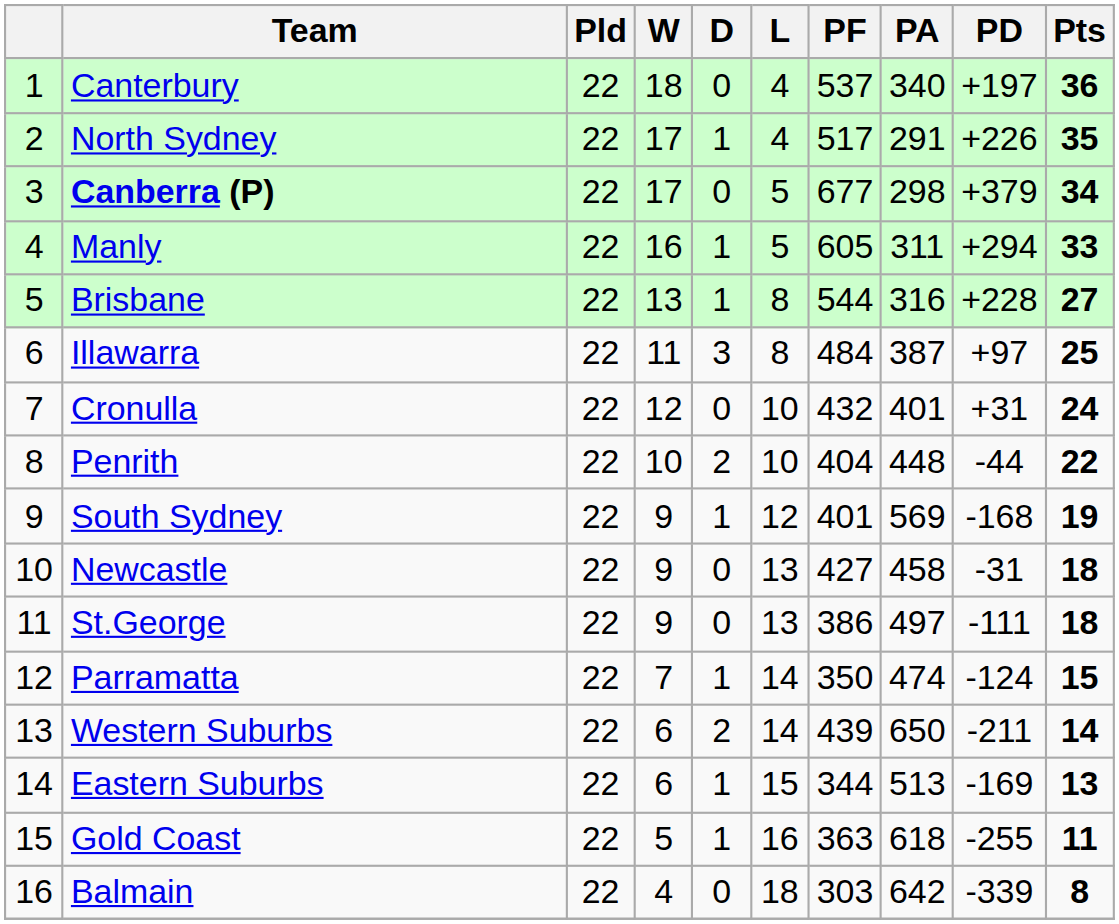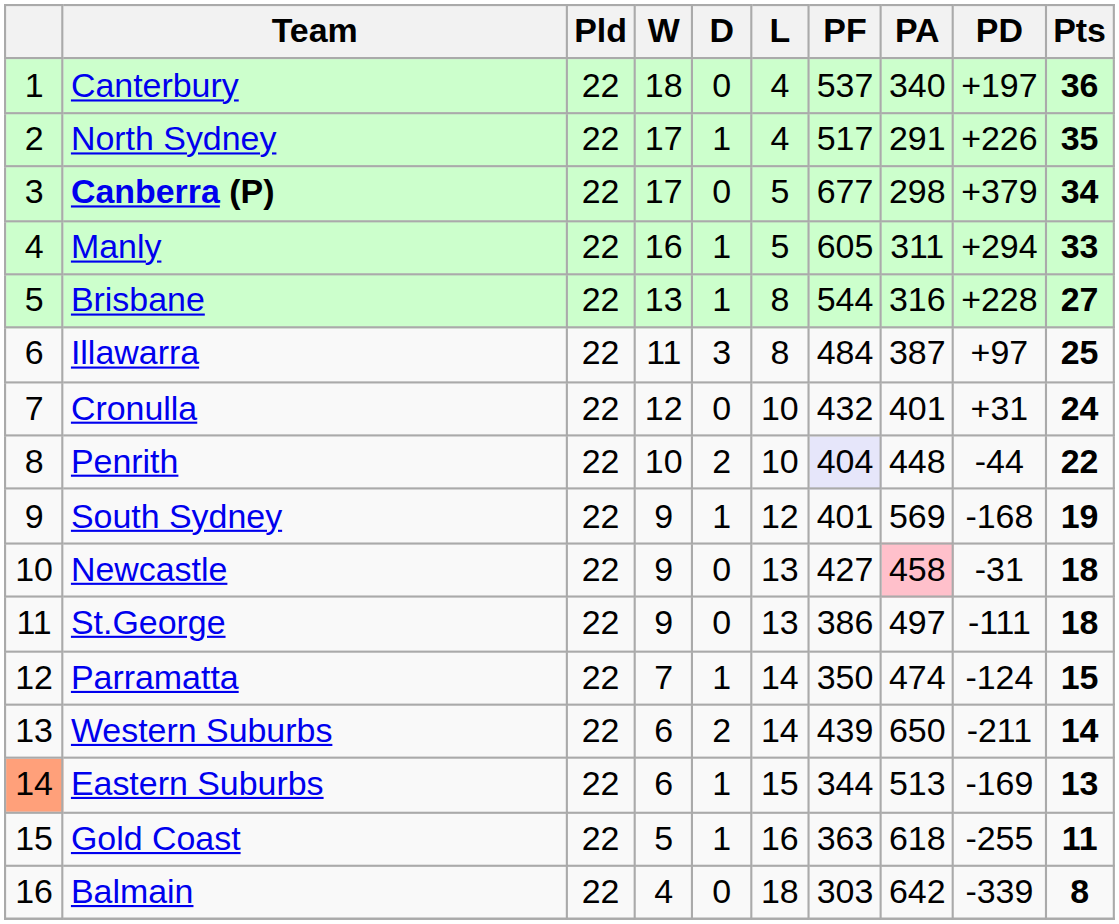(845, 461) no background -> (845, 461) lavender background
(917, 569) no background -> (917, 569) pink background
(34, 784) no background -> (34, 784) lightsalmon background
